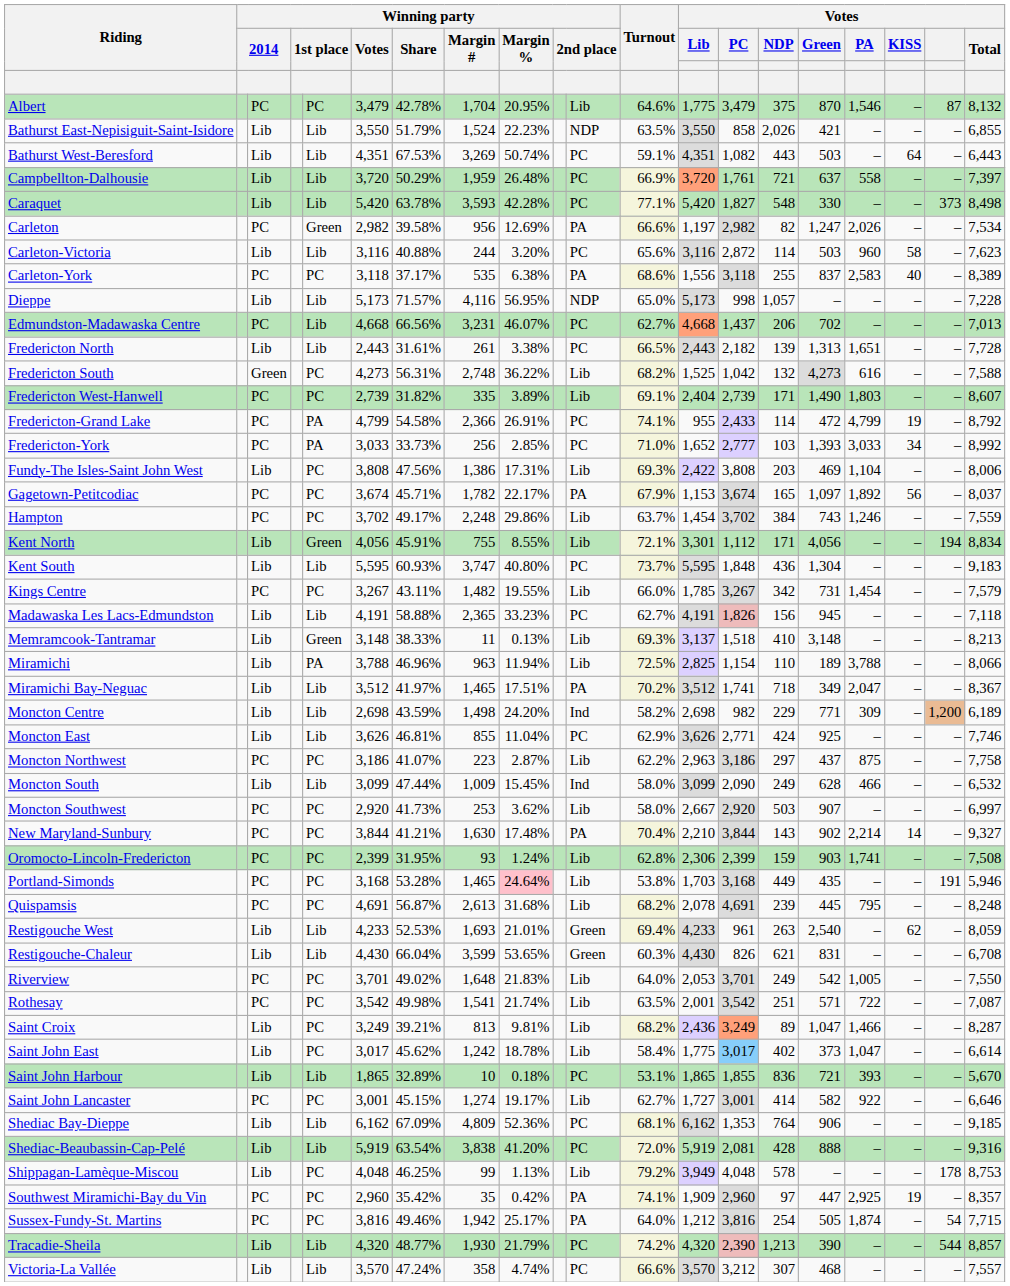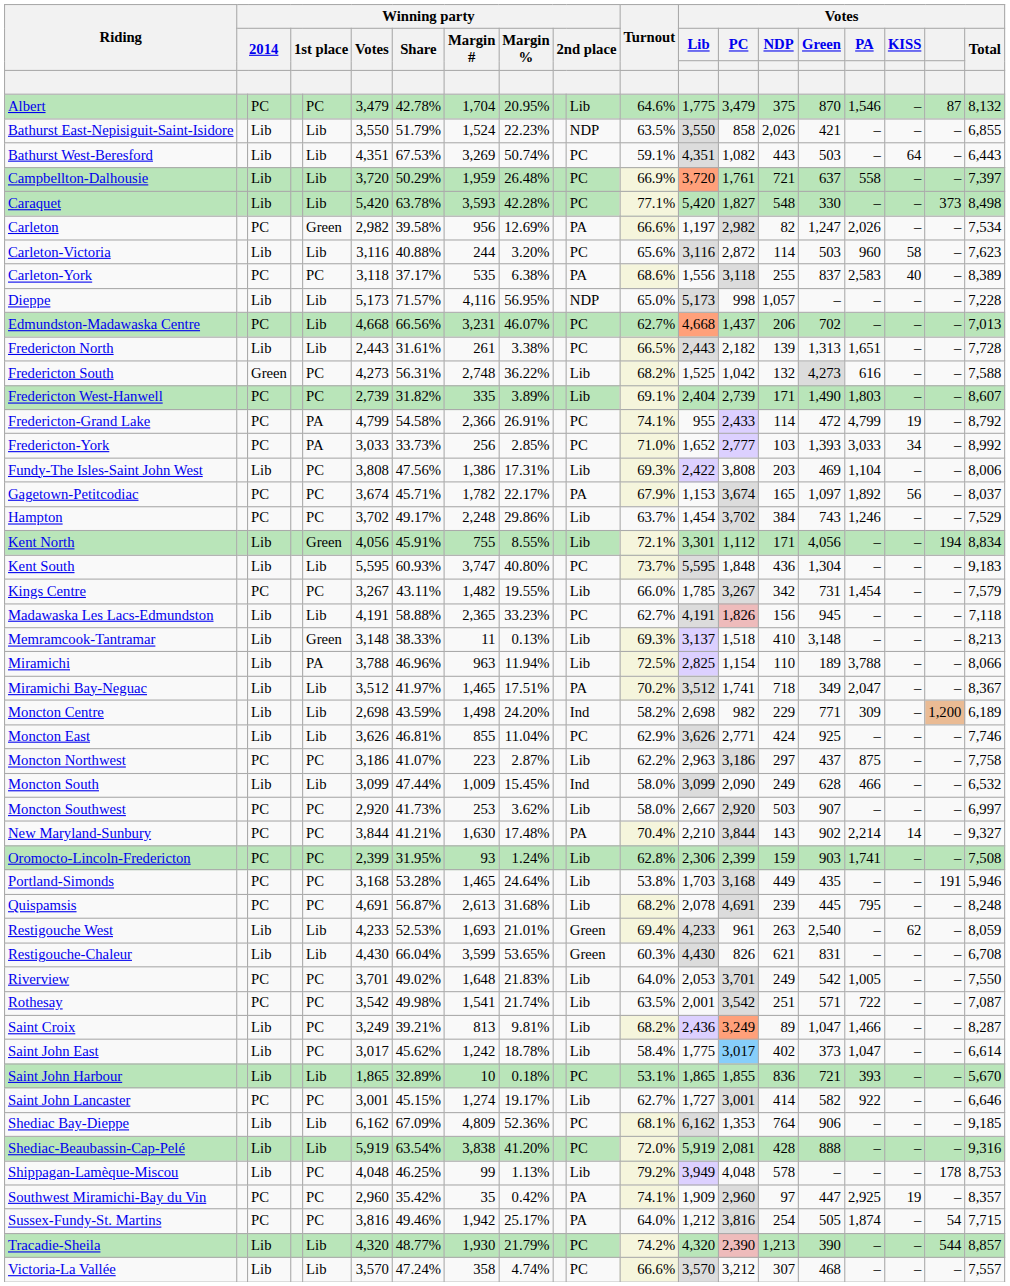(985, 518) 7,559 -> (985, 518) 7,529
(527, 881) pink background -> (527, 881) no background
